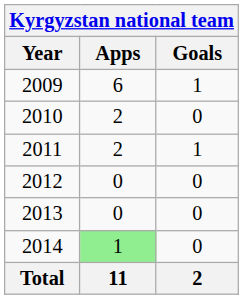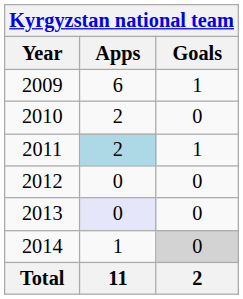(118, 149) no background -> (118, 149) lightblue background
(118, 213) no background -> (118, 213) lavender background
(118, 246) lightgreen background -> (118, 246) no background
(197, 246) no background -> (197, 246) lightgrey background
